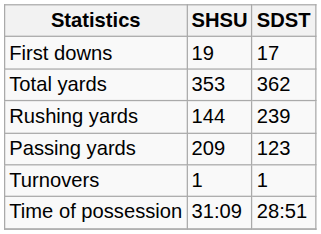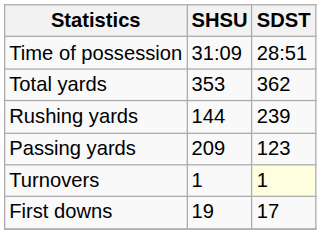rows swapped: (61, 52) <-> (96, 212)
(262, 180) no background -> (262, 180) lightyellow background
